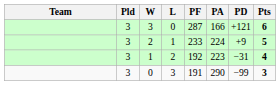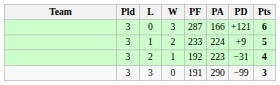columns swapped: (150, 12) <-> (173, 12)
